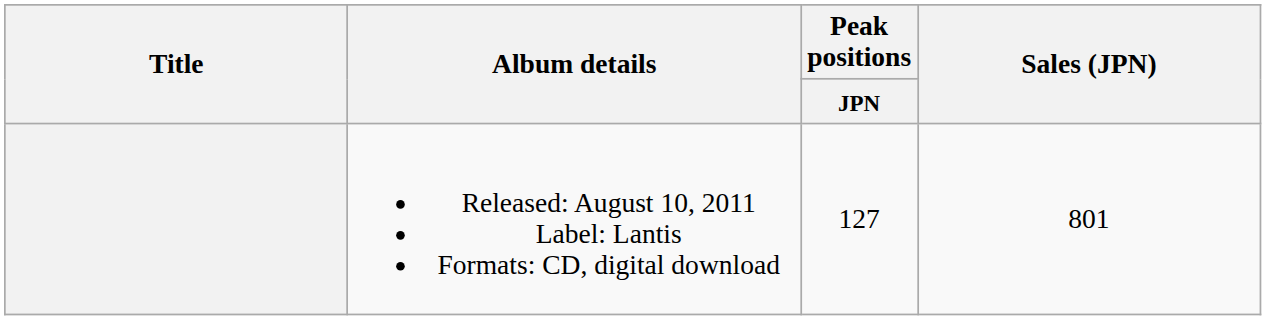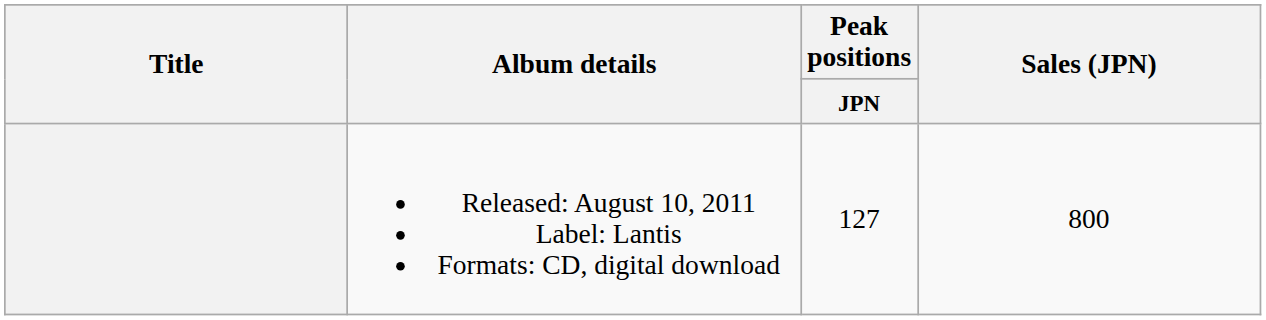(1089, 218) 801 -> (1089, 218) 800
